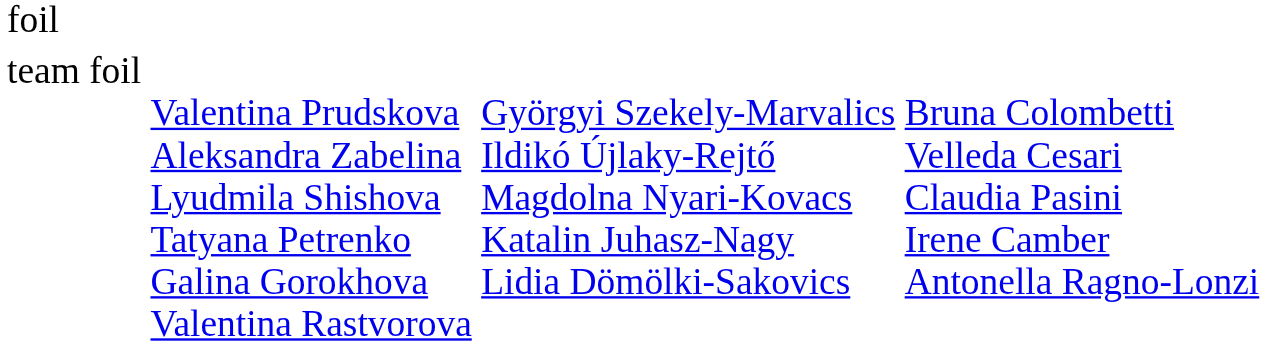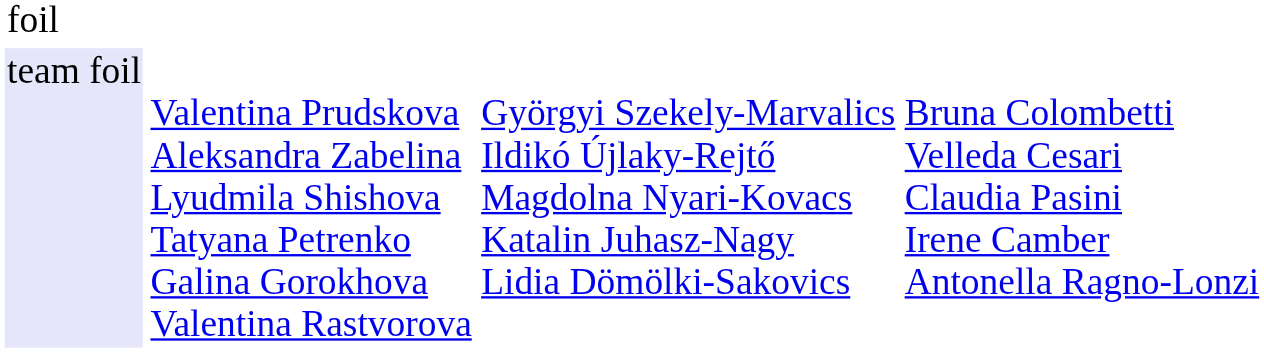(74, 70) no background -> (74, 70) lavender background
